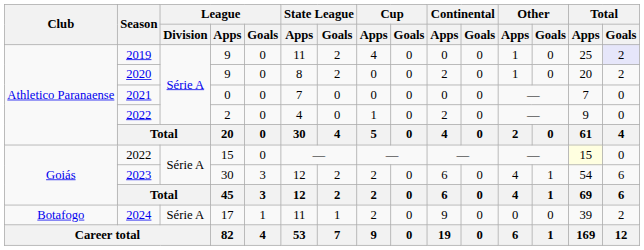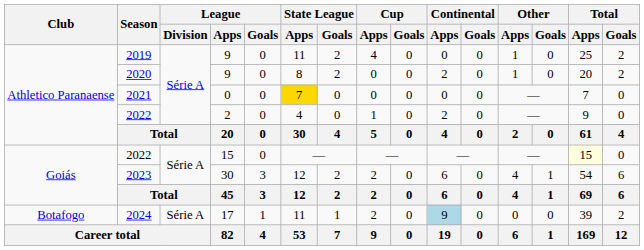(621, 54) lavender background -> (621, 54) no background
(299, 94) no background -> (299, 94) gold background
(444, 214) no background -> (444, 214) lightblue background
